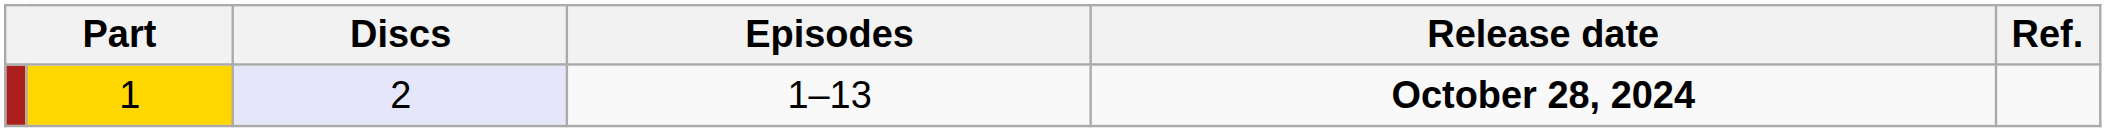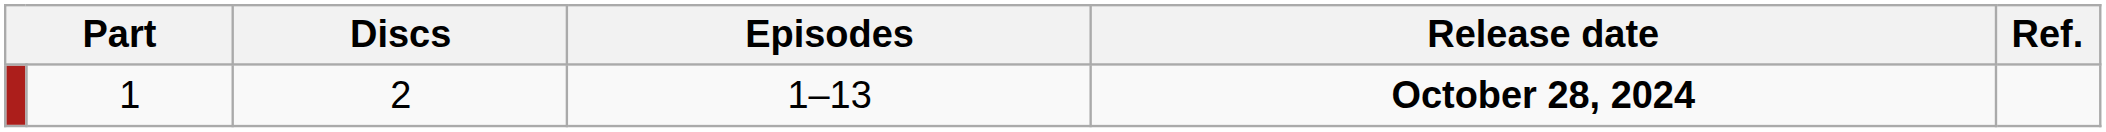(130, 94) gold background -> (130, 94) no background
(401, 94) lavender background -> (401, 94) no background
